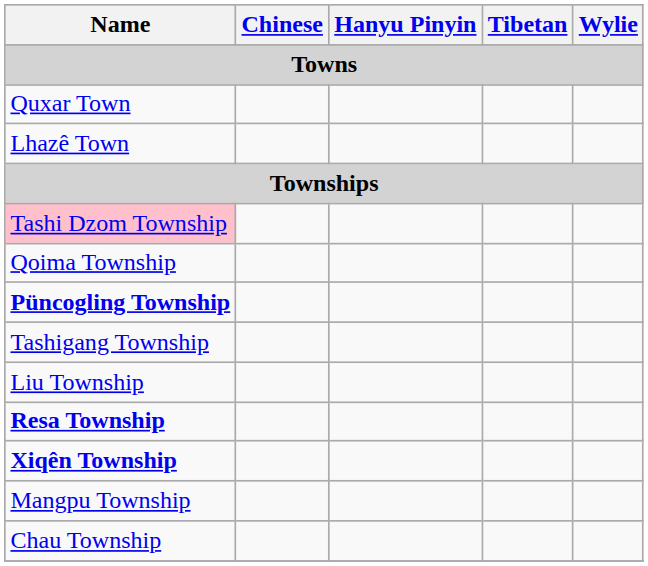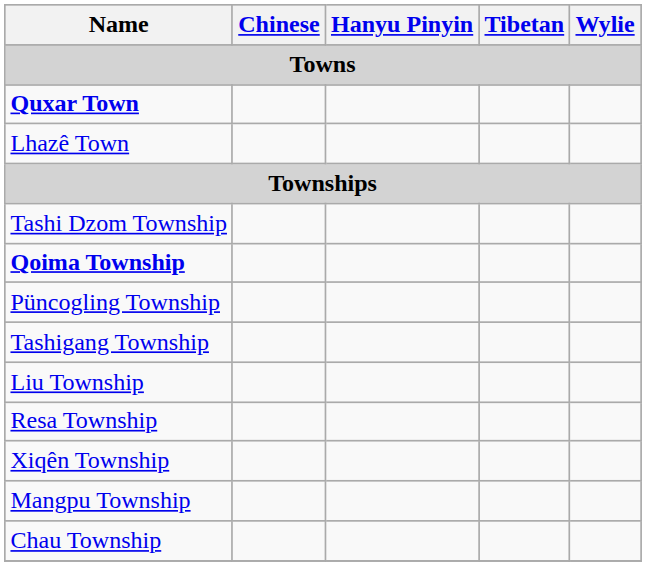(70, 104) normal -> (75, 104) bold
(119, 223) pink background -> (119, 223) no background
(93, 262) normal -> (98, 262) bold
(120, 302) bold -> (115, 302) normal
(88, 421) bold -> (84, 421) normal
(94, 461) bold -> (90, 461) normal
